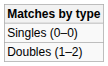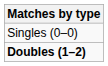(45, 52) normal -> (46, 52) bold
